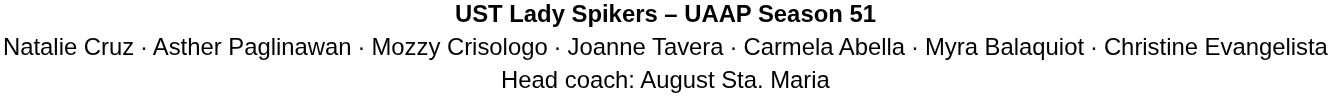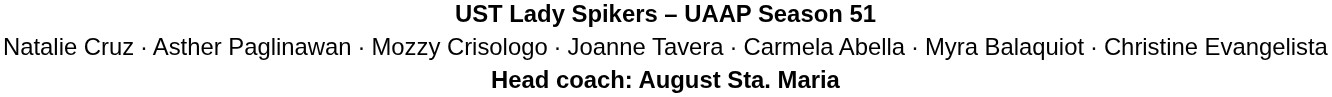(665, 79) normal -> (665, 79) bold
